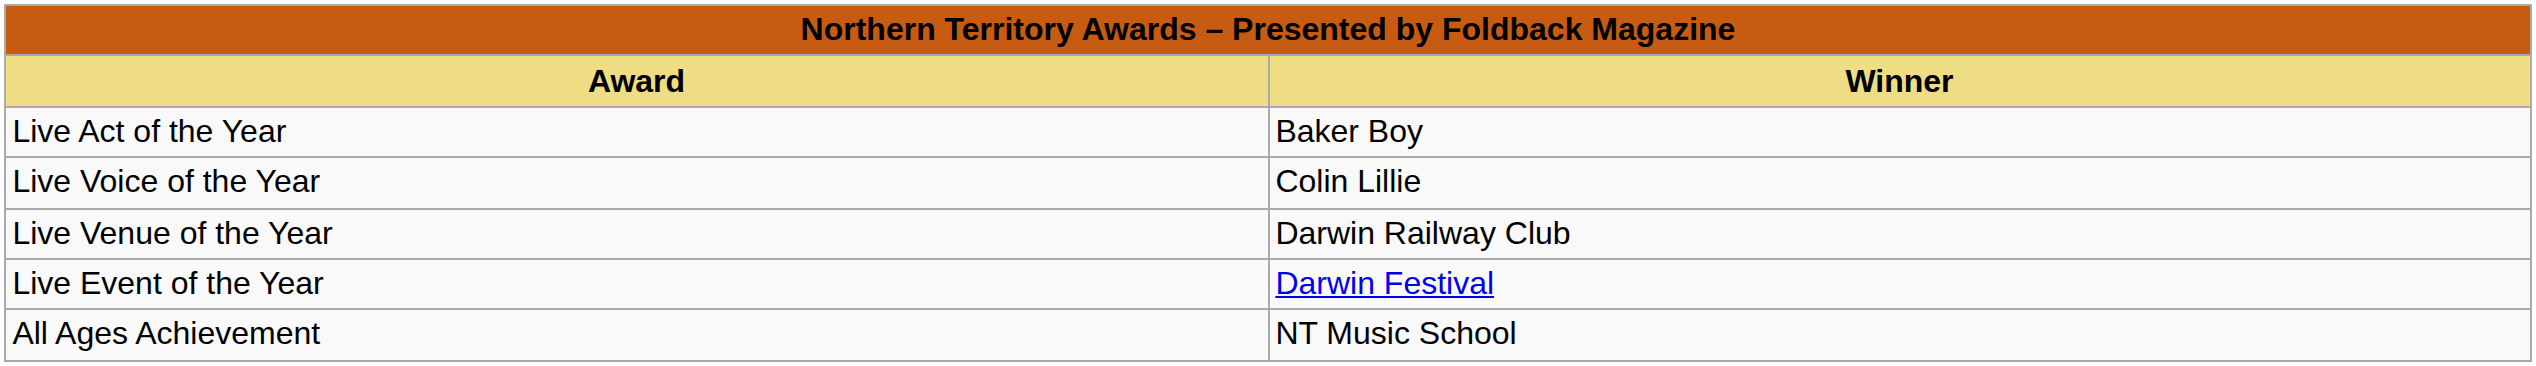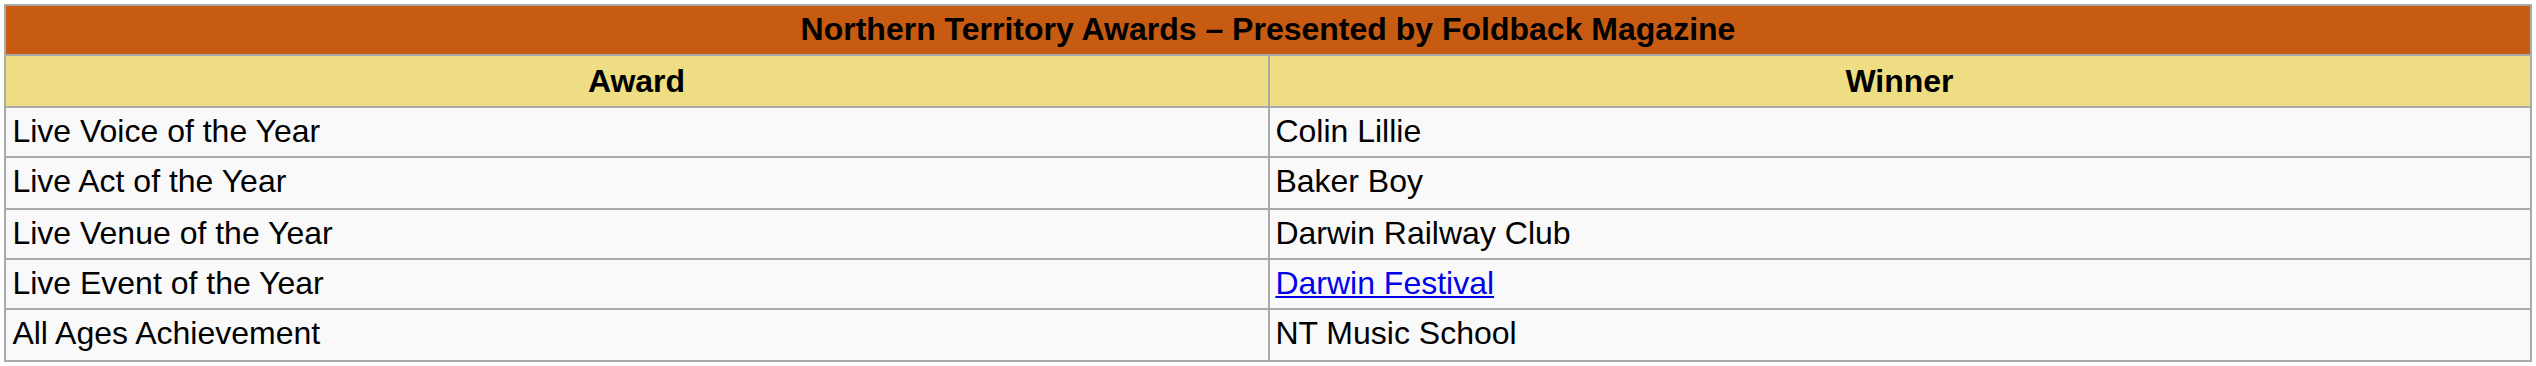rows swapped: (149, 131) <-> (166, 182)
